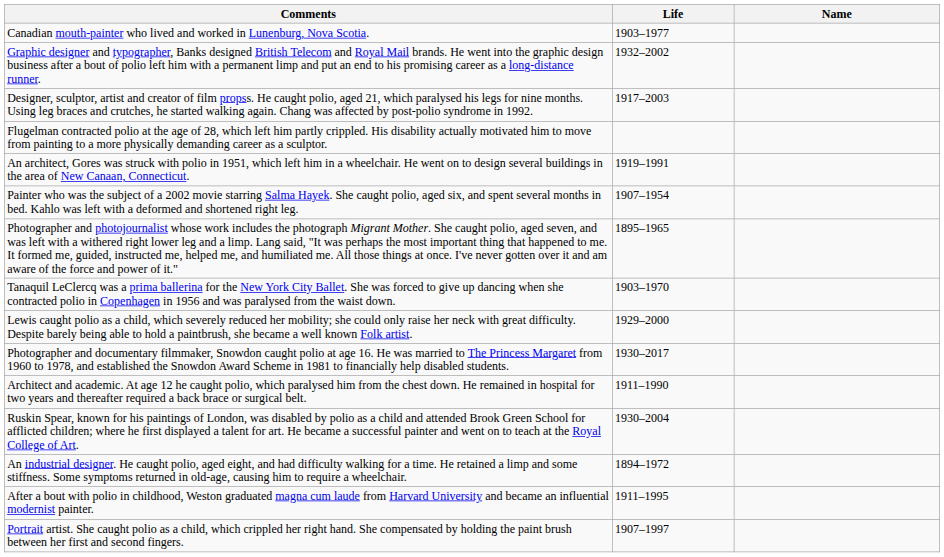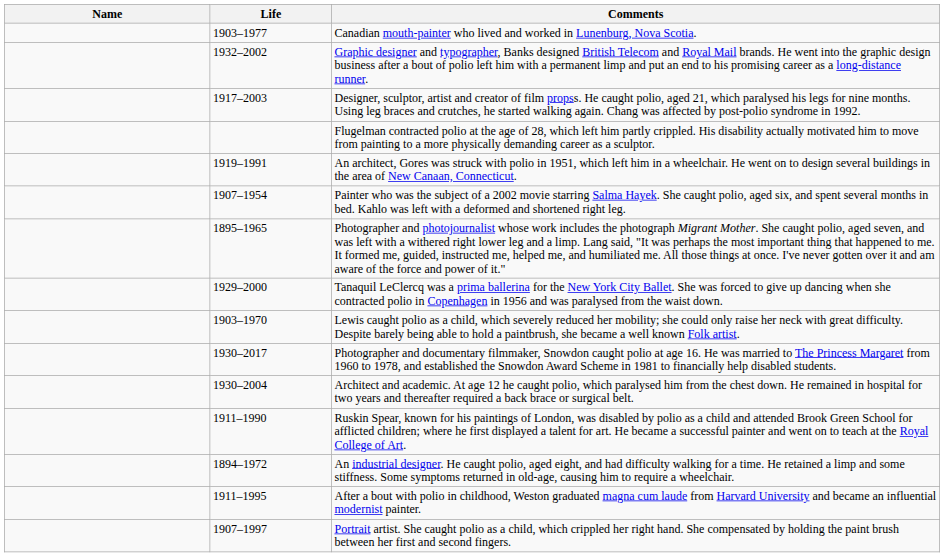columns swapped: (837, 14) <-> (308, 14)
(642, 287) 1903–1970 -> (240, 287) 1929–2000
(642, 320) 1929–2000 -> (240, 320) 1903–1970
(642, 385) 1911–1990 -> (240, 385) 1930–2004
(642, 417) 1930–2004 -> (240, 417) 1911–1990
